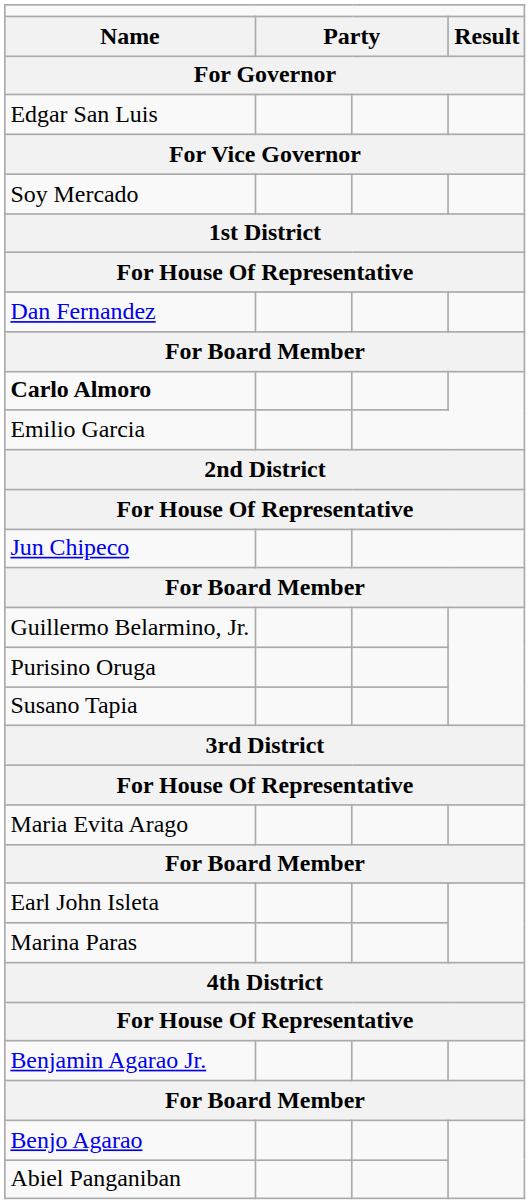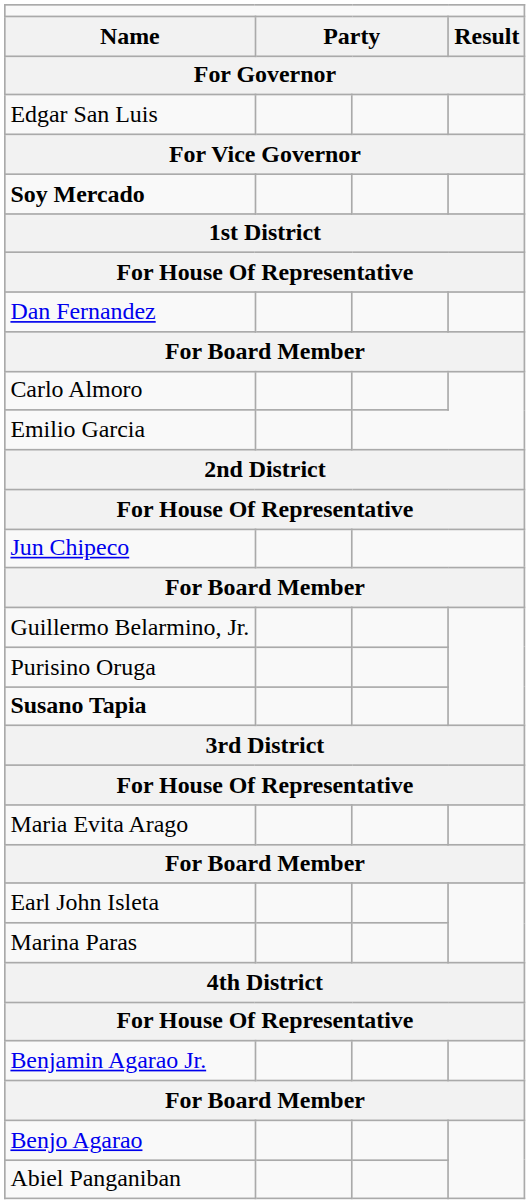(74, 193) normal -> (78, 193) bold
(81, 390) bold -> (76, 390) normal
(74, 706) normal -> (79, 706) bold
